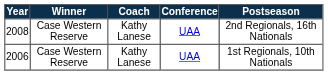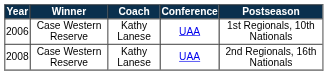rows swapped: (17, 57) <-> (17, 31)
